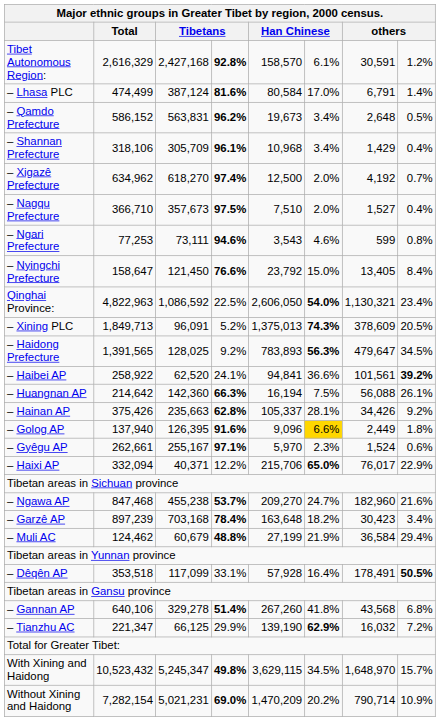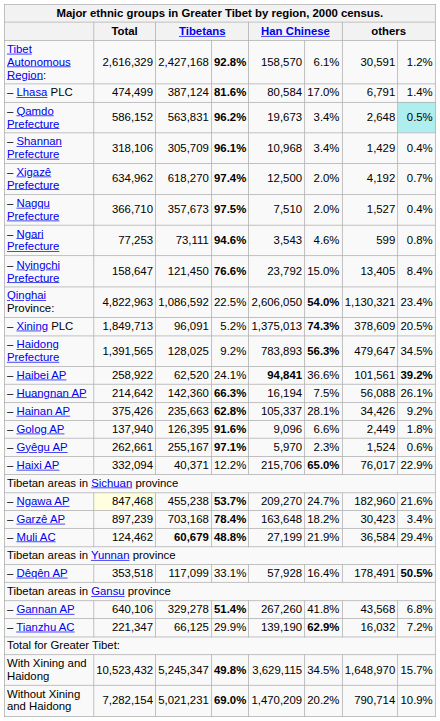(420, 117) no background -> (420, 117) paleturquoise background
(285, 375) normal -> (285, 375) bold
(327, 429) gold background -> (327, 429) no background
(132, 501) no background -> (132, 501) lightyellow background
(191, 537) normal -> (191, 537) bold
